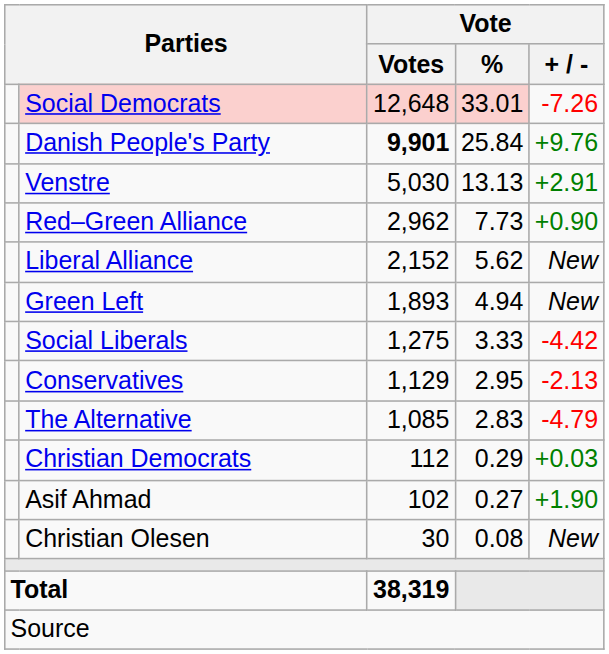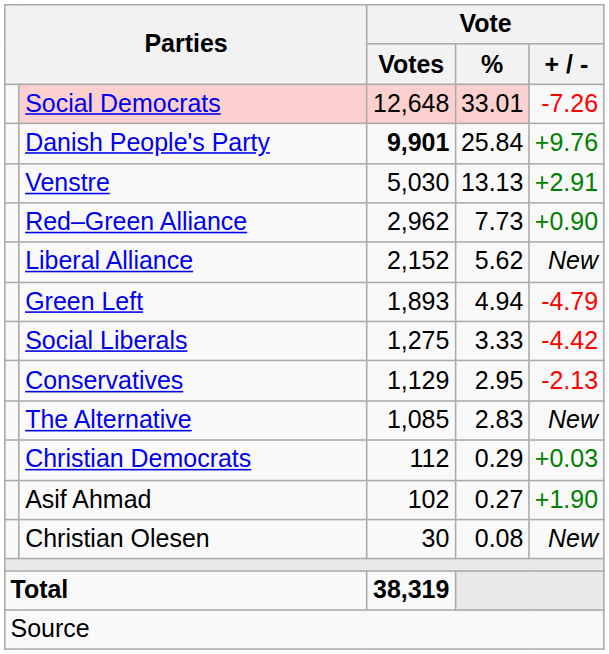(573, 301) New -> (570, 301) -4.79
(570, 420) -4.79 -> (573, 420) New
